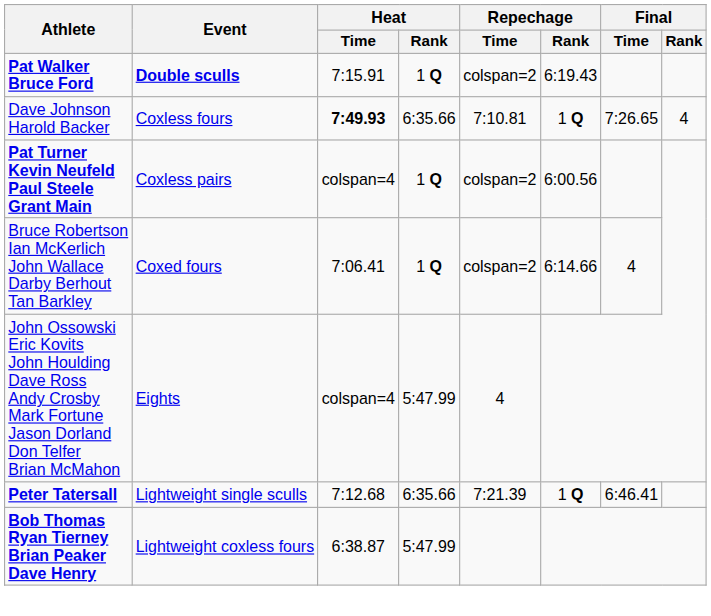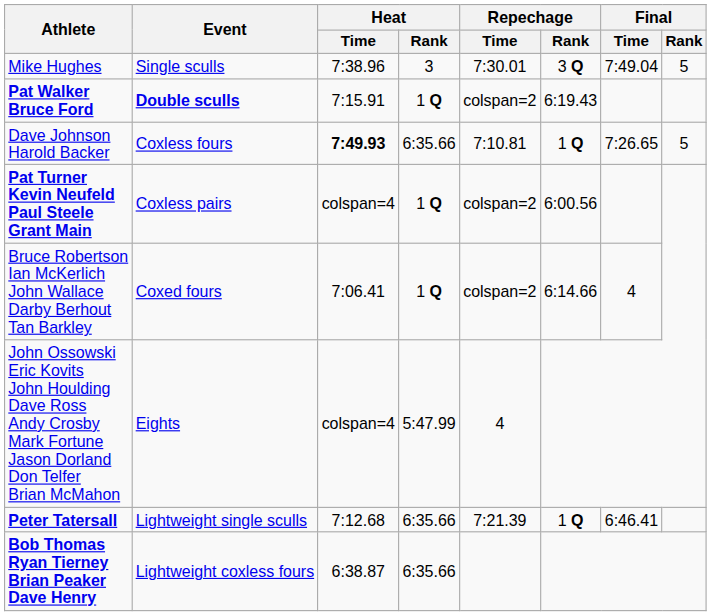+ row: (55, 67)
(684, 119) 4 -> (684, 144) 5
(429, 547) 5:47.99 -> (429, 572) 6:35.66
